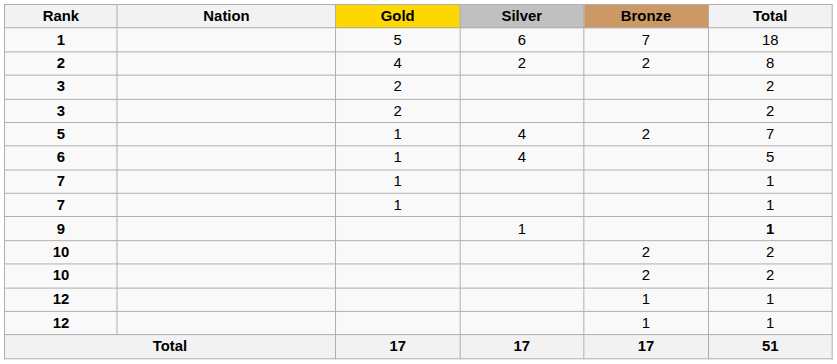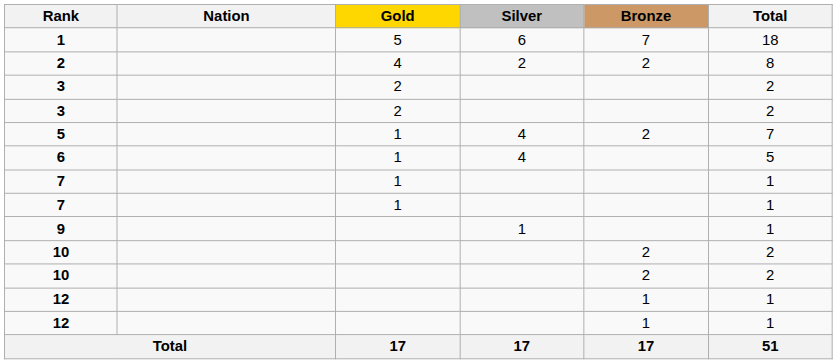(770, 228) bold -> (770, 228) normal
